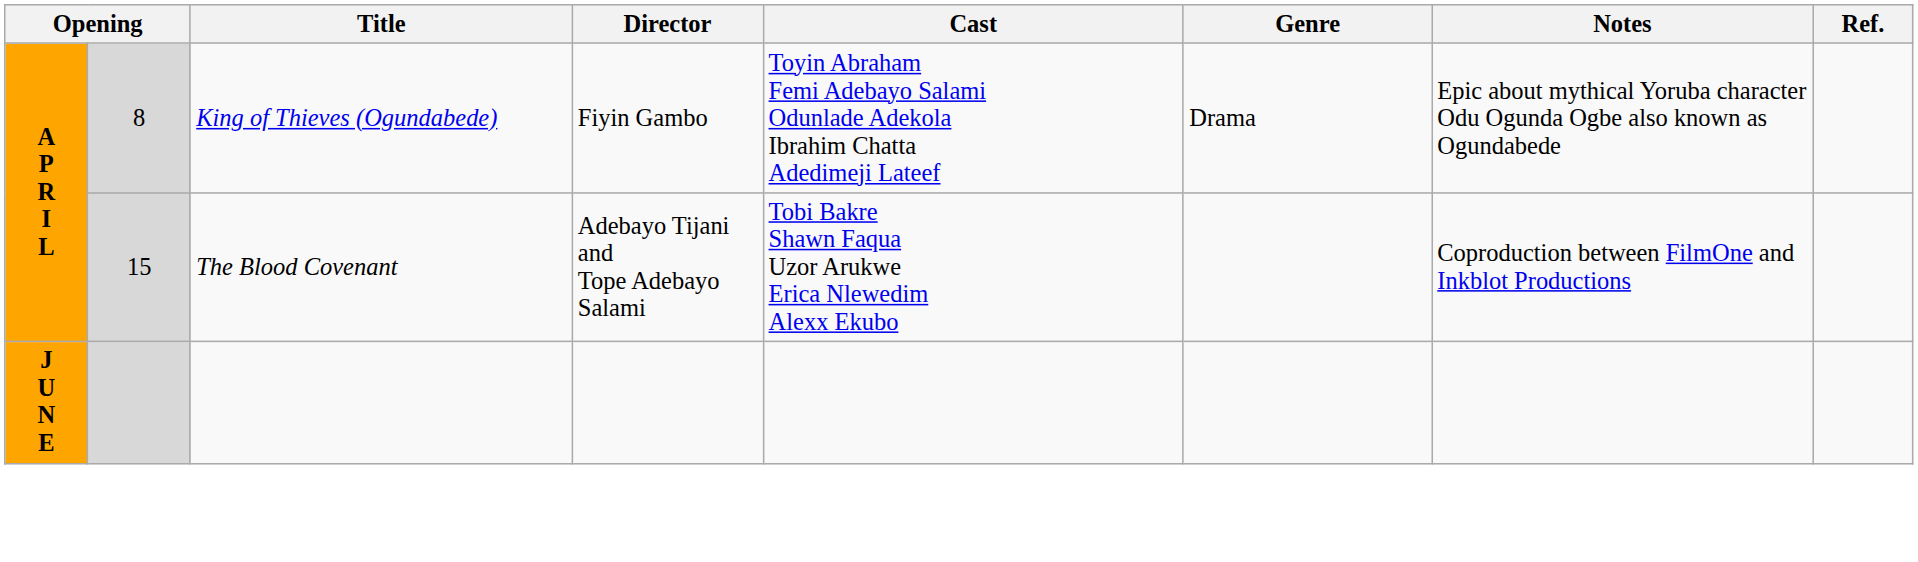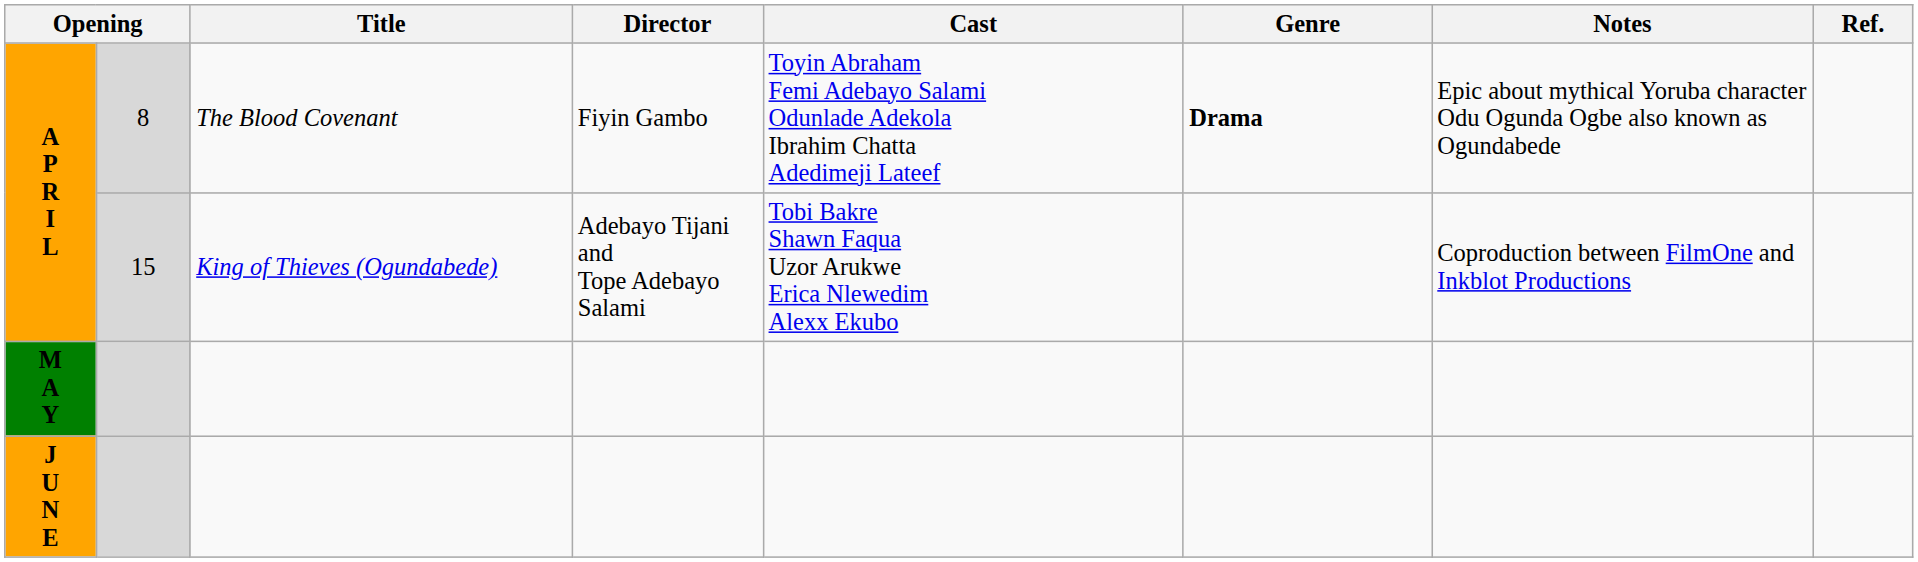(347, 117) King of Thieves (Ogundabede) -> (297, 117) The Blood Covenant
(1223, 117) normal -> (1226, 117) bold
(297, 266) The Blood Covenant -> (347, 266) King of Thieves (Ogundabede)
+ row: (50, 388)
